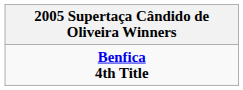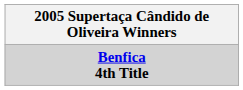(122, 65) no background -> (122, 65) lightgrey background
